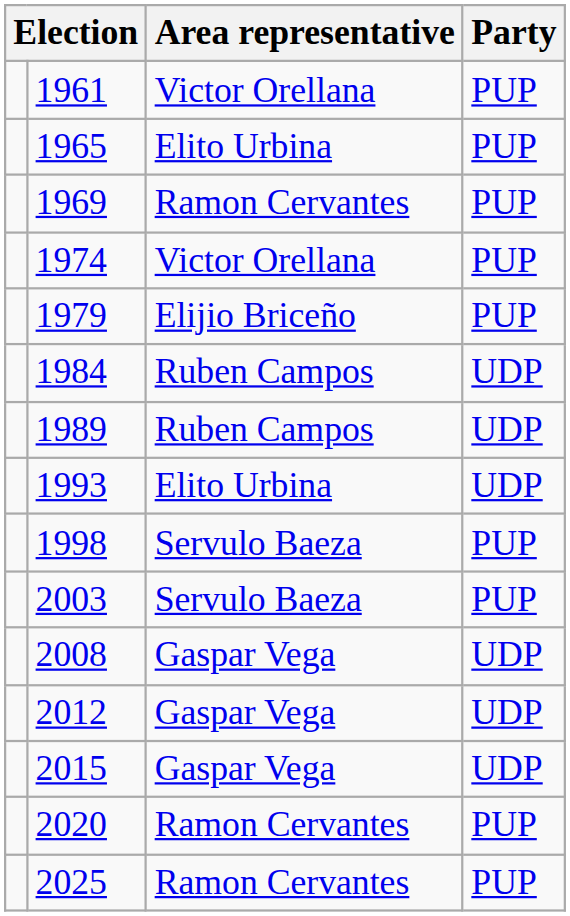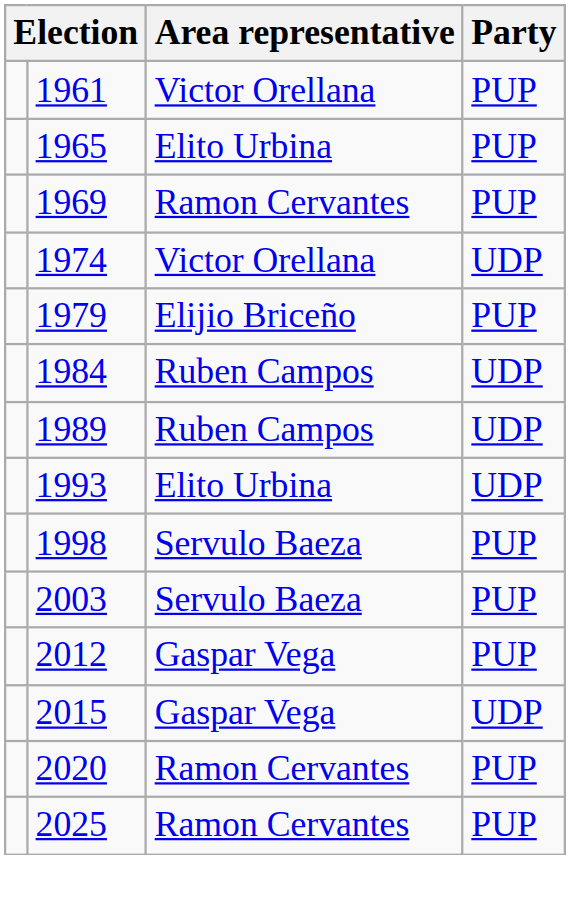(504, 259) PUP -> (507, 259) UDP
- row: (71, 655)
(507, 711) UDP -> (504, 655) PUP
